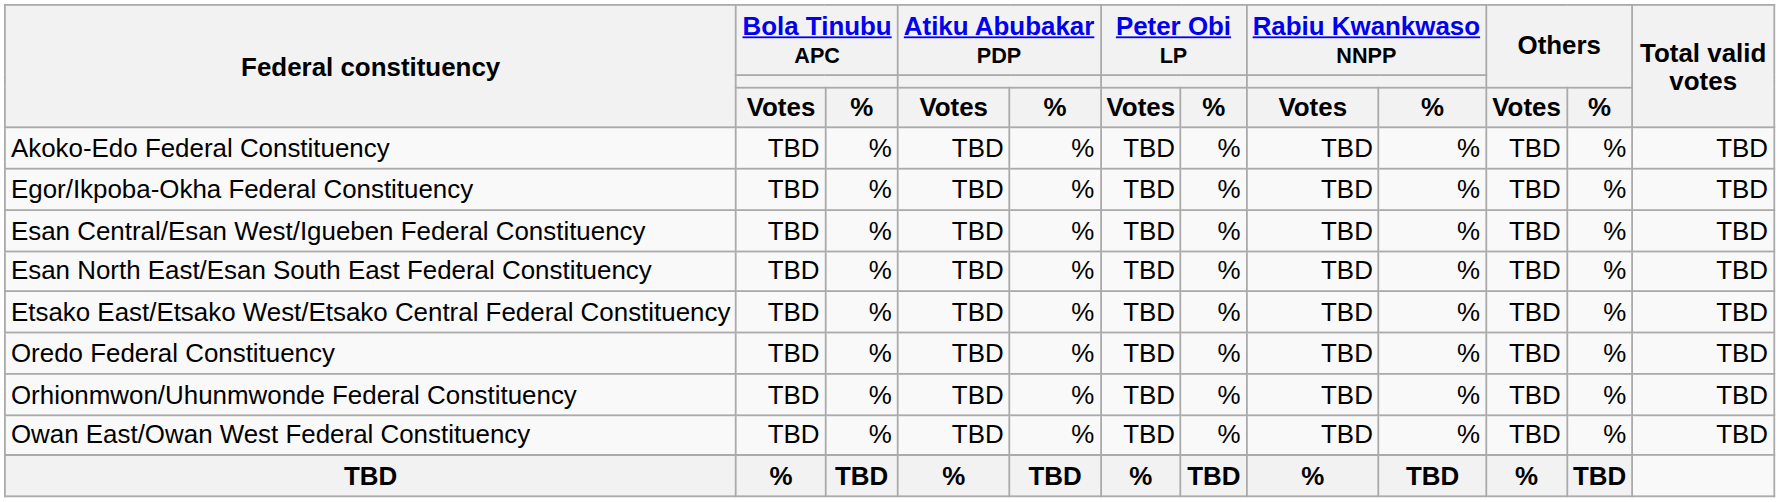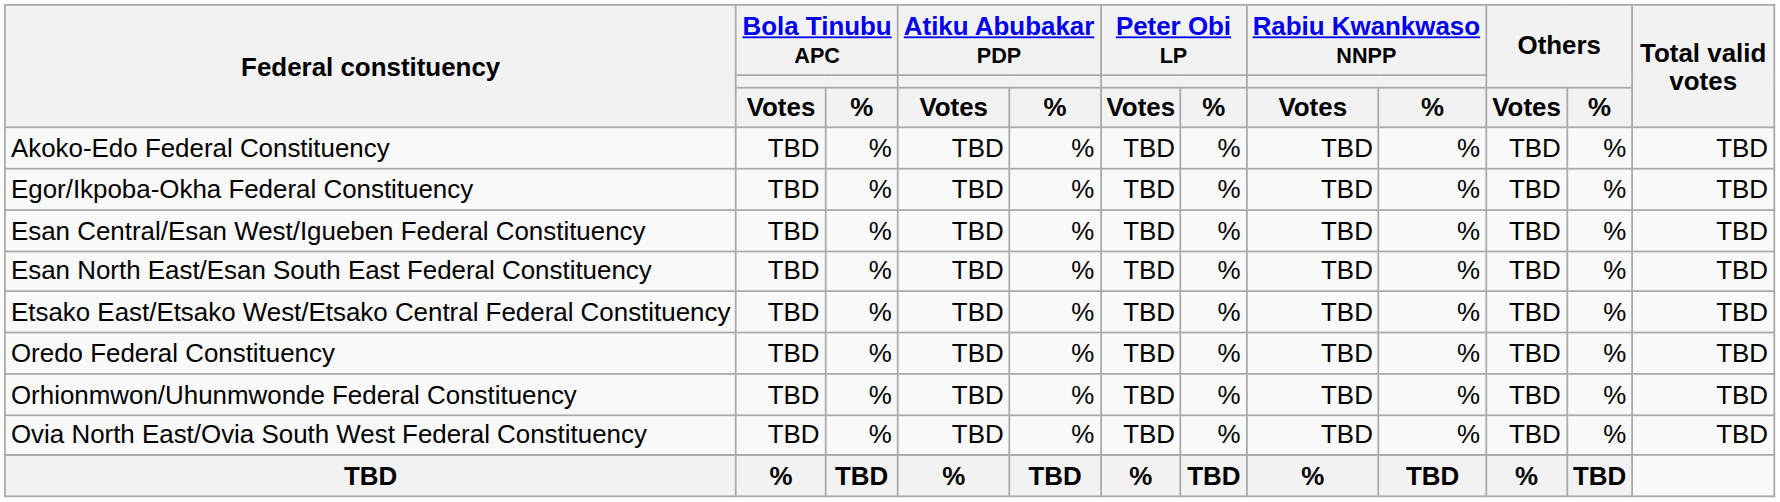+ row: (329, 435)
- row: (271, 435)
